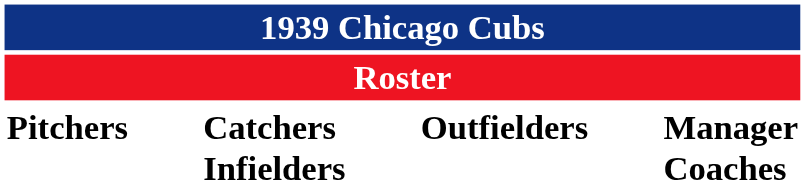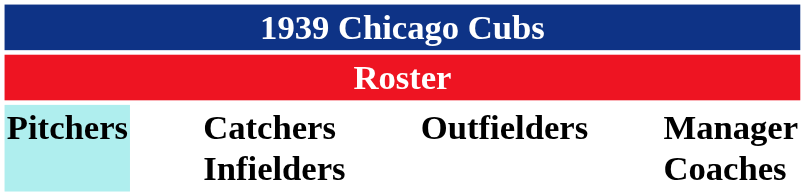(67, 127) no background -> (67, 127) paleturquoise background
